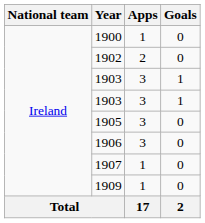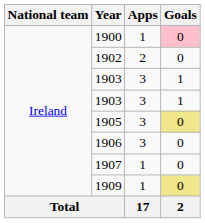(180, 36) no background -> (180, 36) pink background
(180, 121) no background -> (180, 121) khaki background
(180, 185) no background -> (180, 185) khaki background
